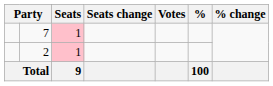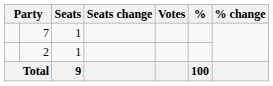(78, 33) pink background -> (78, 33) no background
(78, 52) pink background -> (78, 52) no background
